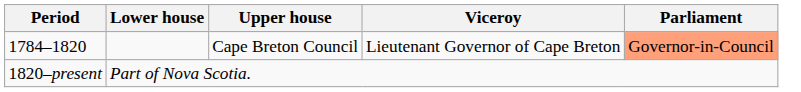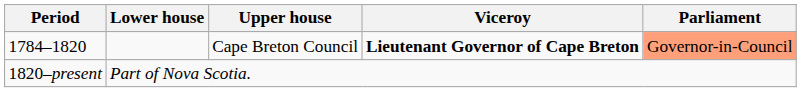(493, 45) normal -> (502, 45) bold
